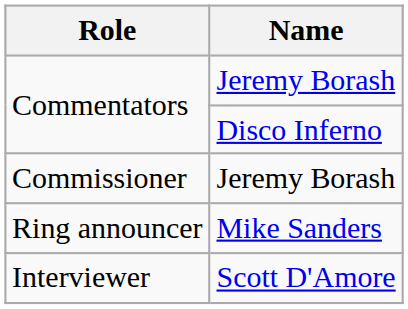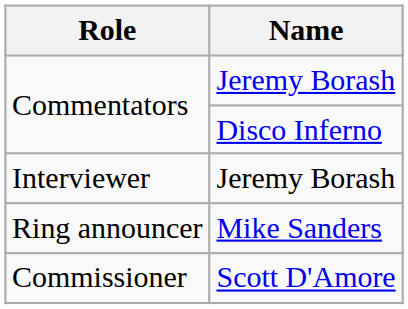(99, 178) Commissioner -> (81, 178) Interviewer
(81, 277) Interviewer -> (99, 277) Commissioner
